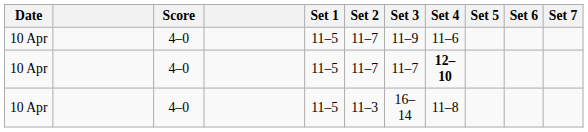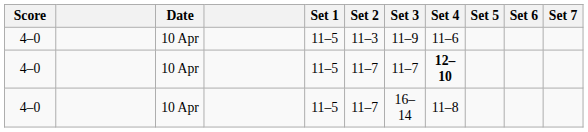columns swapped: (29, 16) <-> (179, 16)
(365, 38) 11–7 -> (365, 38) 11–3
(365, 108) 11–3 -> (365, 108) 11–7
